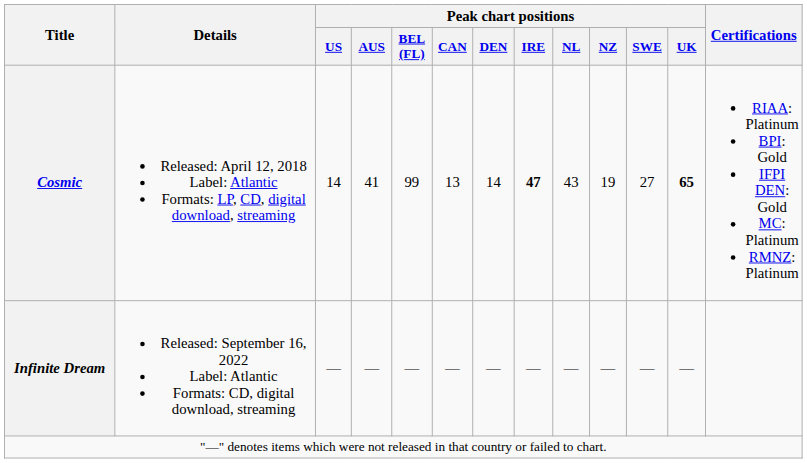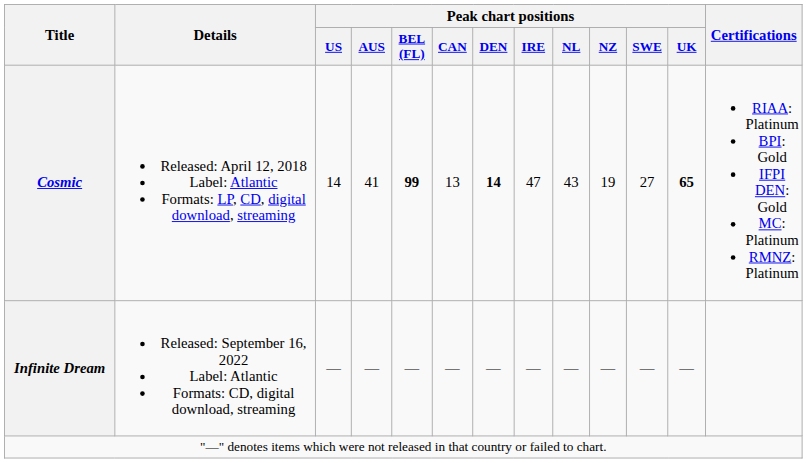(412, 182) normal -> (412, 182) bold
(493, 182) normal -> (493, 182) bold
(533, 182) bold -> (533, 182) normal
